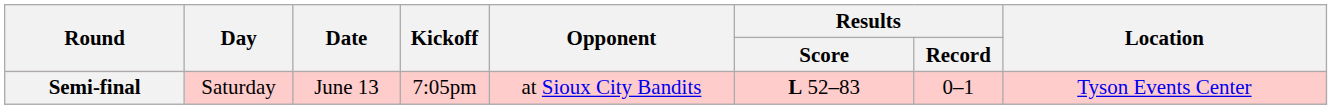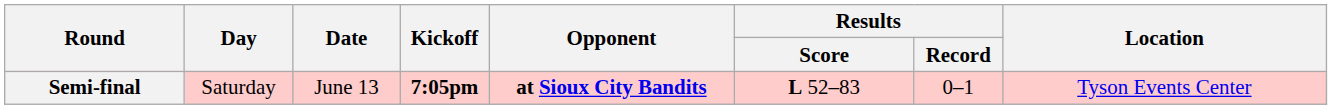(445, 87) normal -> (445, 87) bold
(611, 87) normal -> (611, 87) bold
